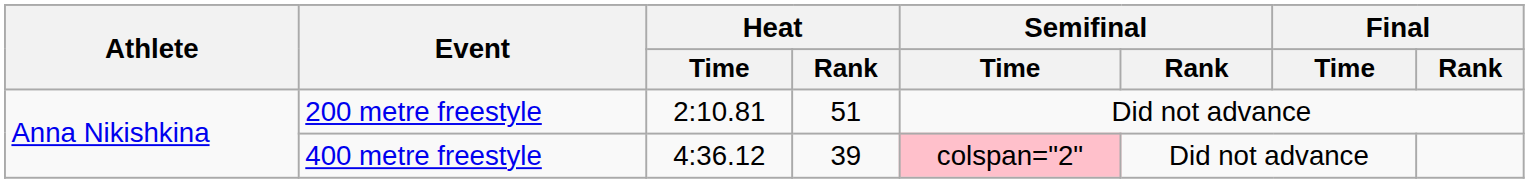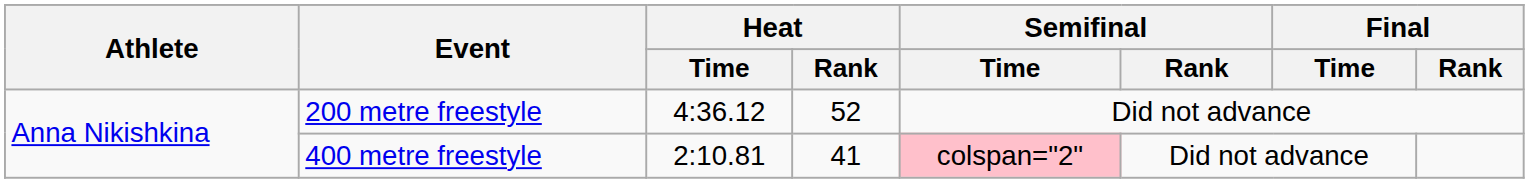(719, 112) 2:10.81 -> (719, 112) 4:36.12
(846, 112) 51 -> (846, 112) 52
(719, 156) 4:36.12 -> (719, 156) 2:10.81
(846, 156) 39 -> (846, 156) 41
